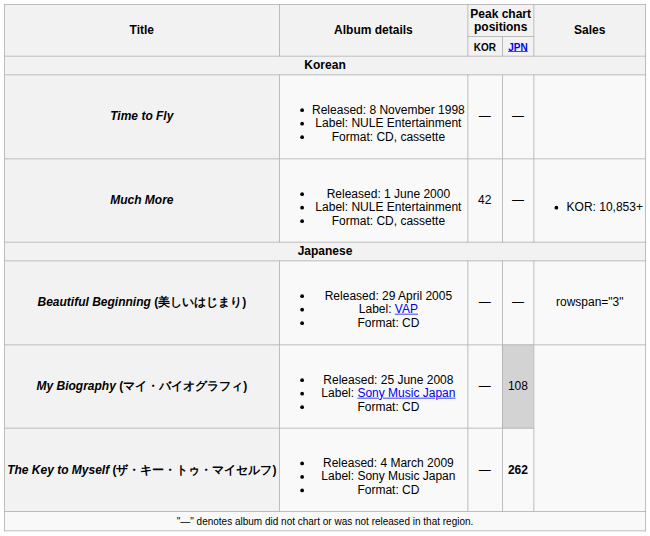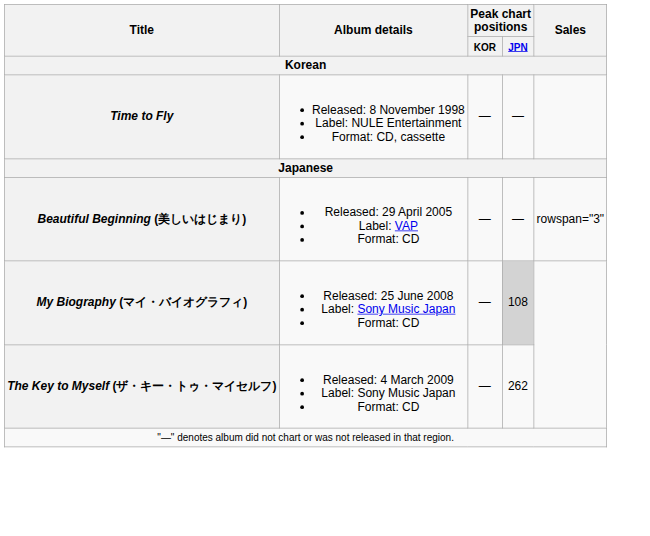- row: (142, 200)
(518, 470) bold -> (518, 386) normal
